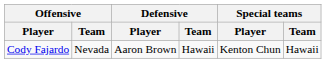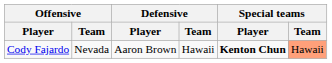(250, 49) normal -> (253, 49) bold
(302, 49) no background -> (307, 49) lightsalmon background
